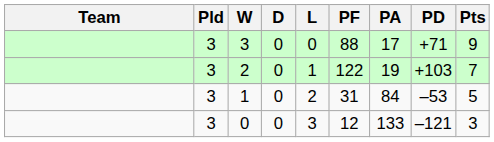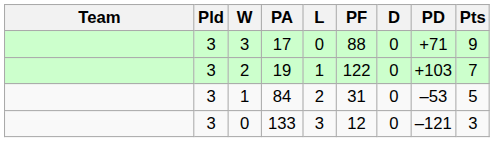columns swapped: (278, 17) <-> (390, 17)
